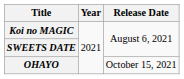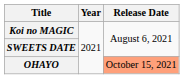(141, 65) no background -> (141, 65) lightsalmon background
